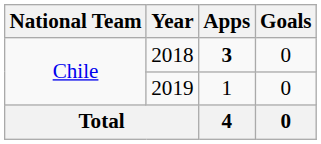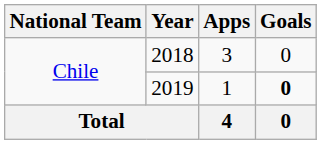(227, 54) bold -> (227, 54) normal
(286, 88) normal -> (286, 88) bold
